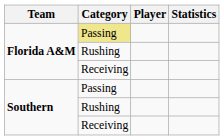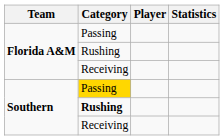(99, 32) khaki background -> (99, 32) no background
(99, 88) no background -> (99, 88) gold background
(100, 107) normal -> (102, 107) bold
